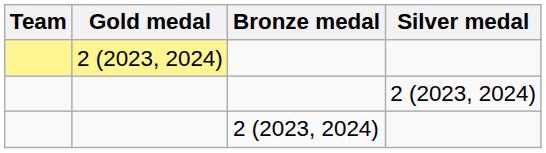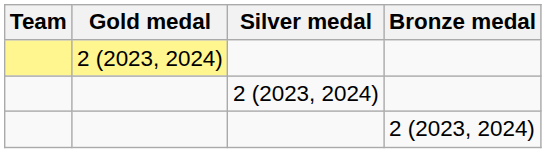columns swapped: (463, 22) <-> (307, 22)
